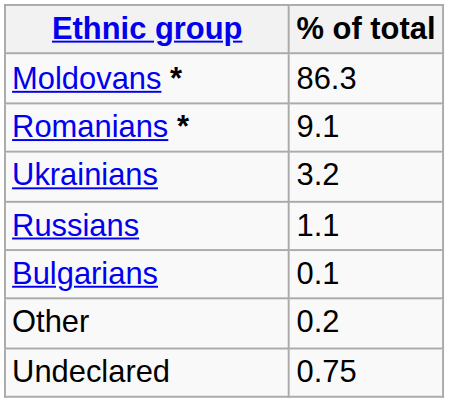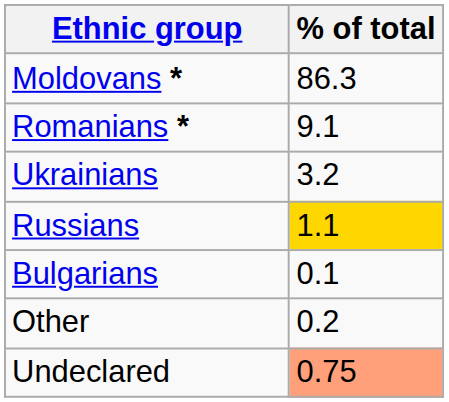(318, 224) no background -> (318, 224) gold background
(327, 371) no background -> (327, 371) lightsalmon background
